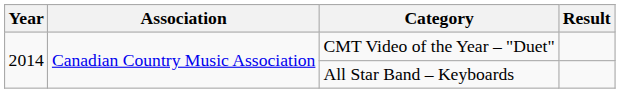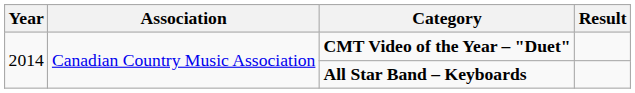(439, 46) normal -> (447, 46) bold
(419, 74) normal -> (425, 74) bold
